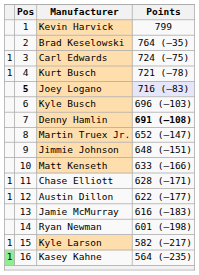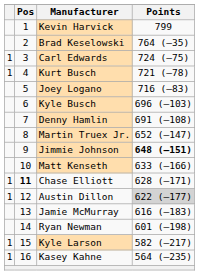(26, 89) bold -> (26, 89) normal
(163, 89) lavender background -> (163, 89) no background
(163, 120) bold -> (163, 120) normal
(163, 151) normal -> (163, 151) bold
(26, 181) normal -> (26, 181) bold
(163, 197) no background -> (163, 197) lightgrey background
(10, 258) lightgreen background -> (10, 258) no background
